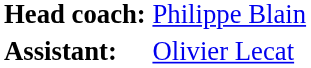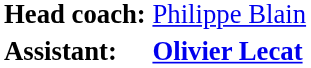(223, 51) normal -> (228, 51) bold
